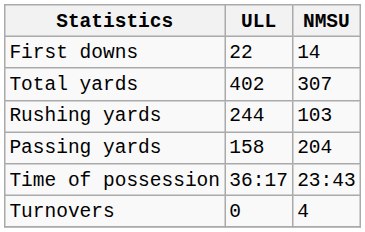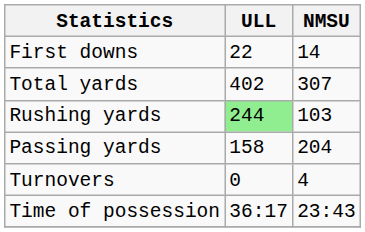(247, 116) no background -> (247, 116) lightgreen background
rows swapped: (62, 211) <-> (115, 180)
